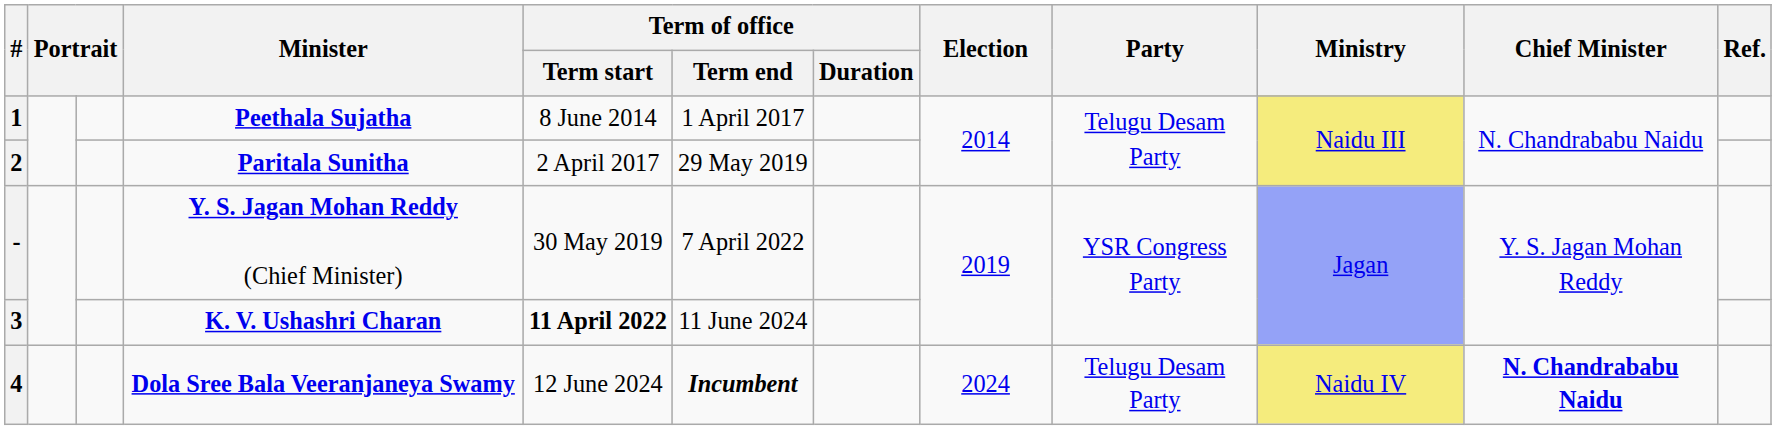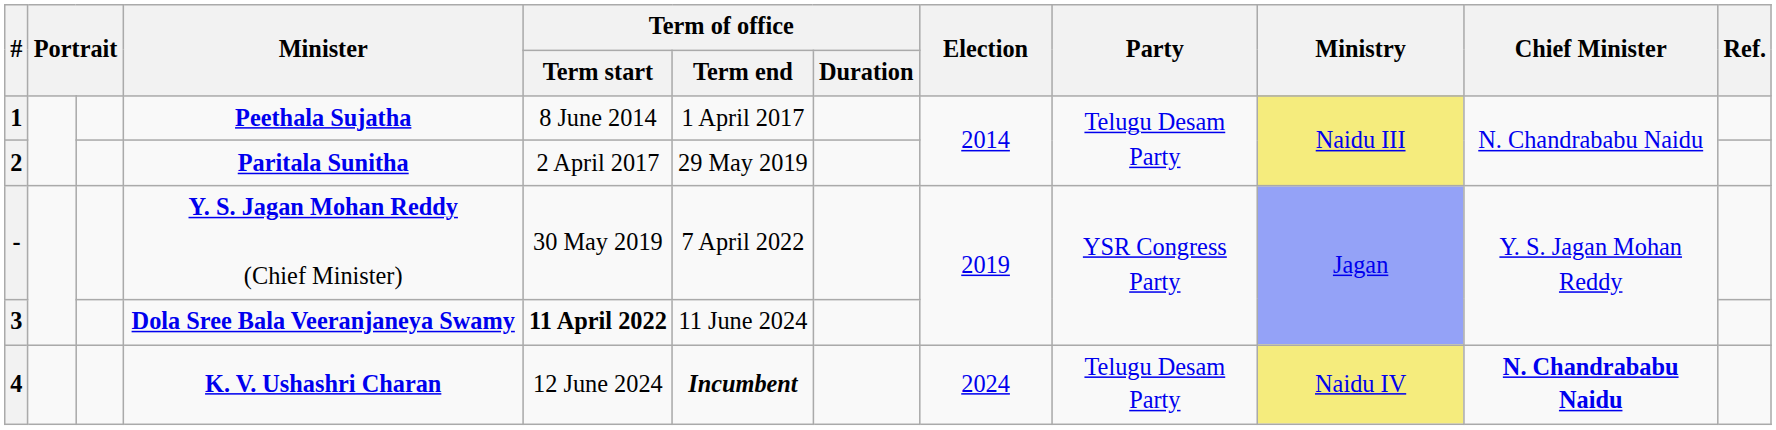(323, 321) K. V. Ushashri Charan -> (323, 321) Dola Sree Bala Veeranjaneya Swamy
(323, 383) Dola Sree Bala Veeranjaneya Swamy -> (323, 383) K. V. Ushashri Charan
